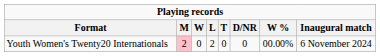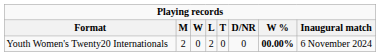(184, 43) pink background -> (183, 43) no background
(278, 43) normal -> (278, 43) bold
